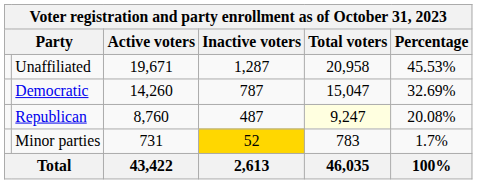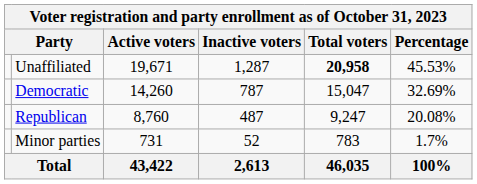(348, 66) normal -> (348, 66) bold
(348, 116) lightyellow background -> (348, 116) no background
(252, 141) gold background -> (252, 141) no background
